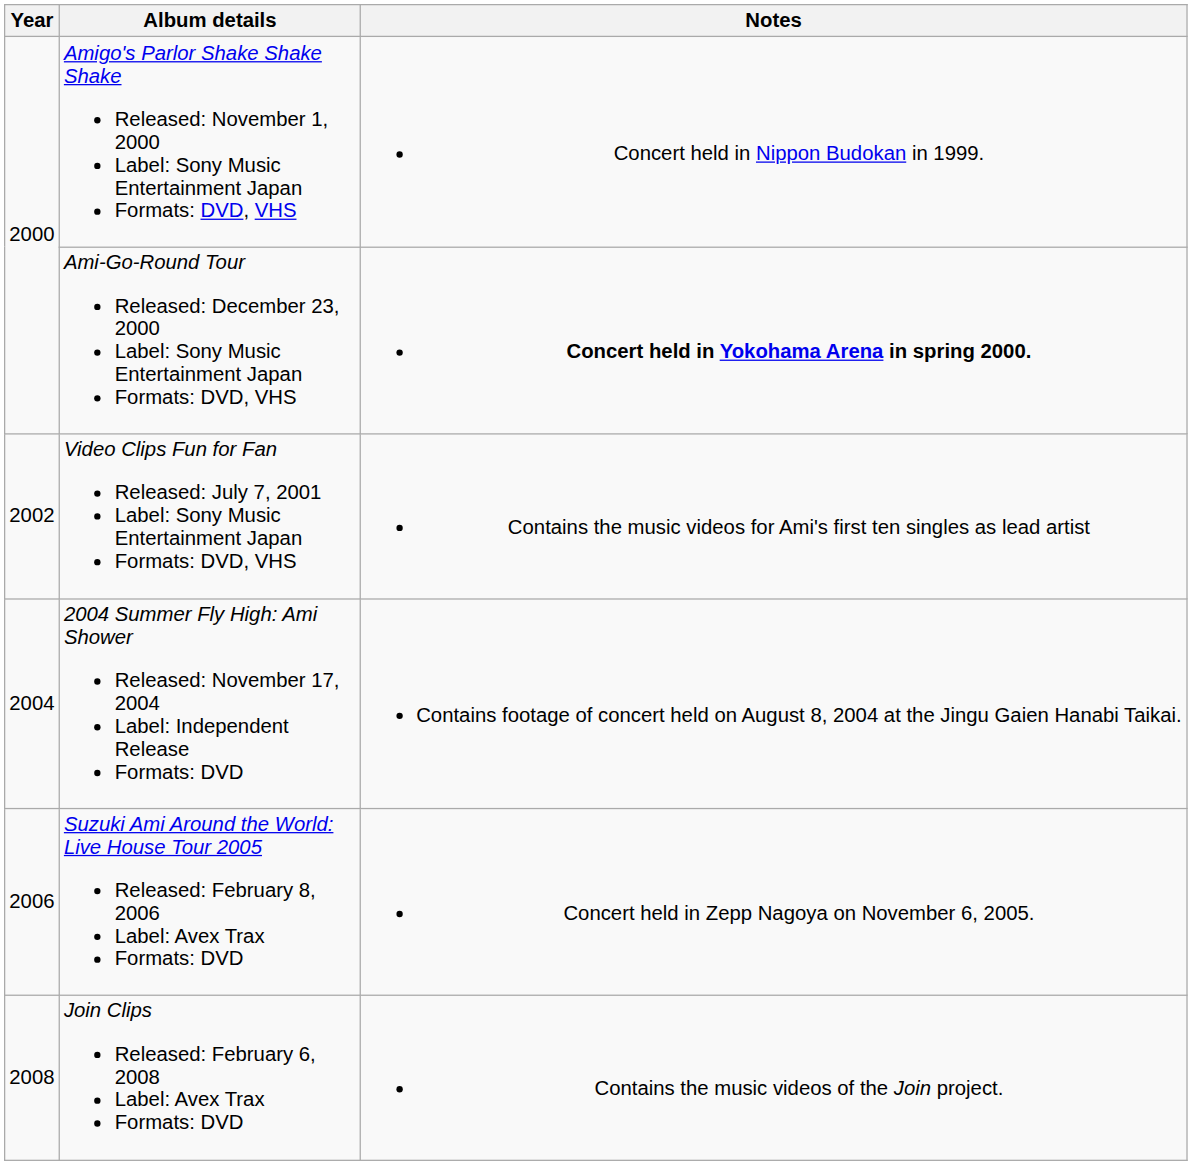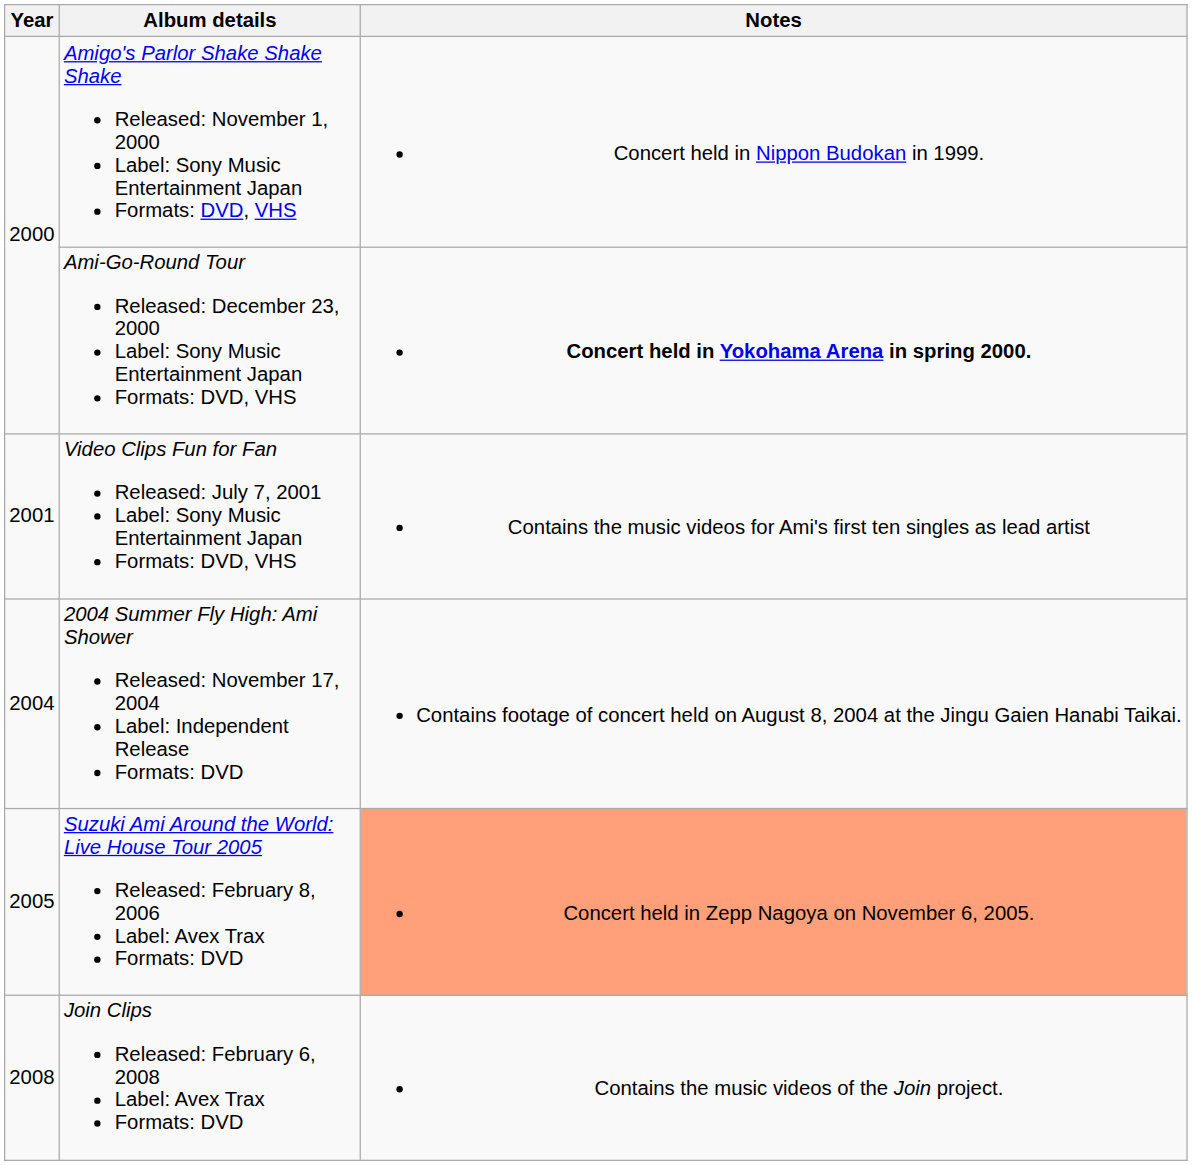(32, 516) 2002 -> (32, 516) 2001
(32, 901) 2006 -> (32, 901) 2005
(774, 913) no background -> (774, 913) lightsalmon background
